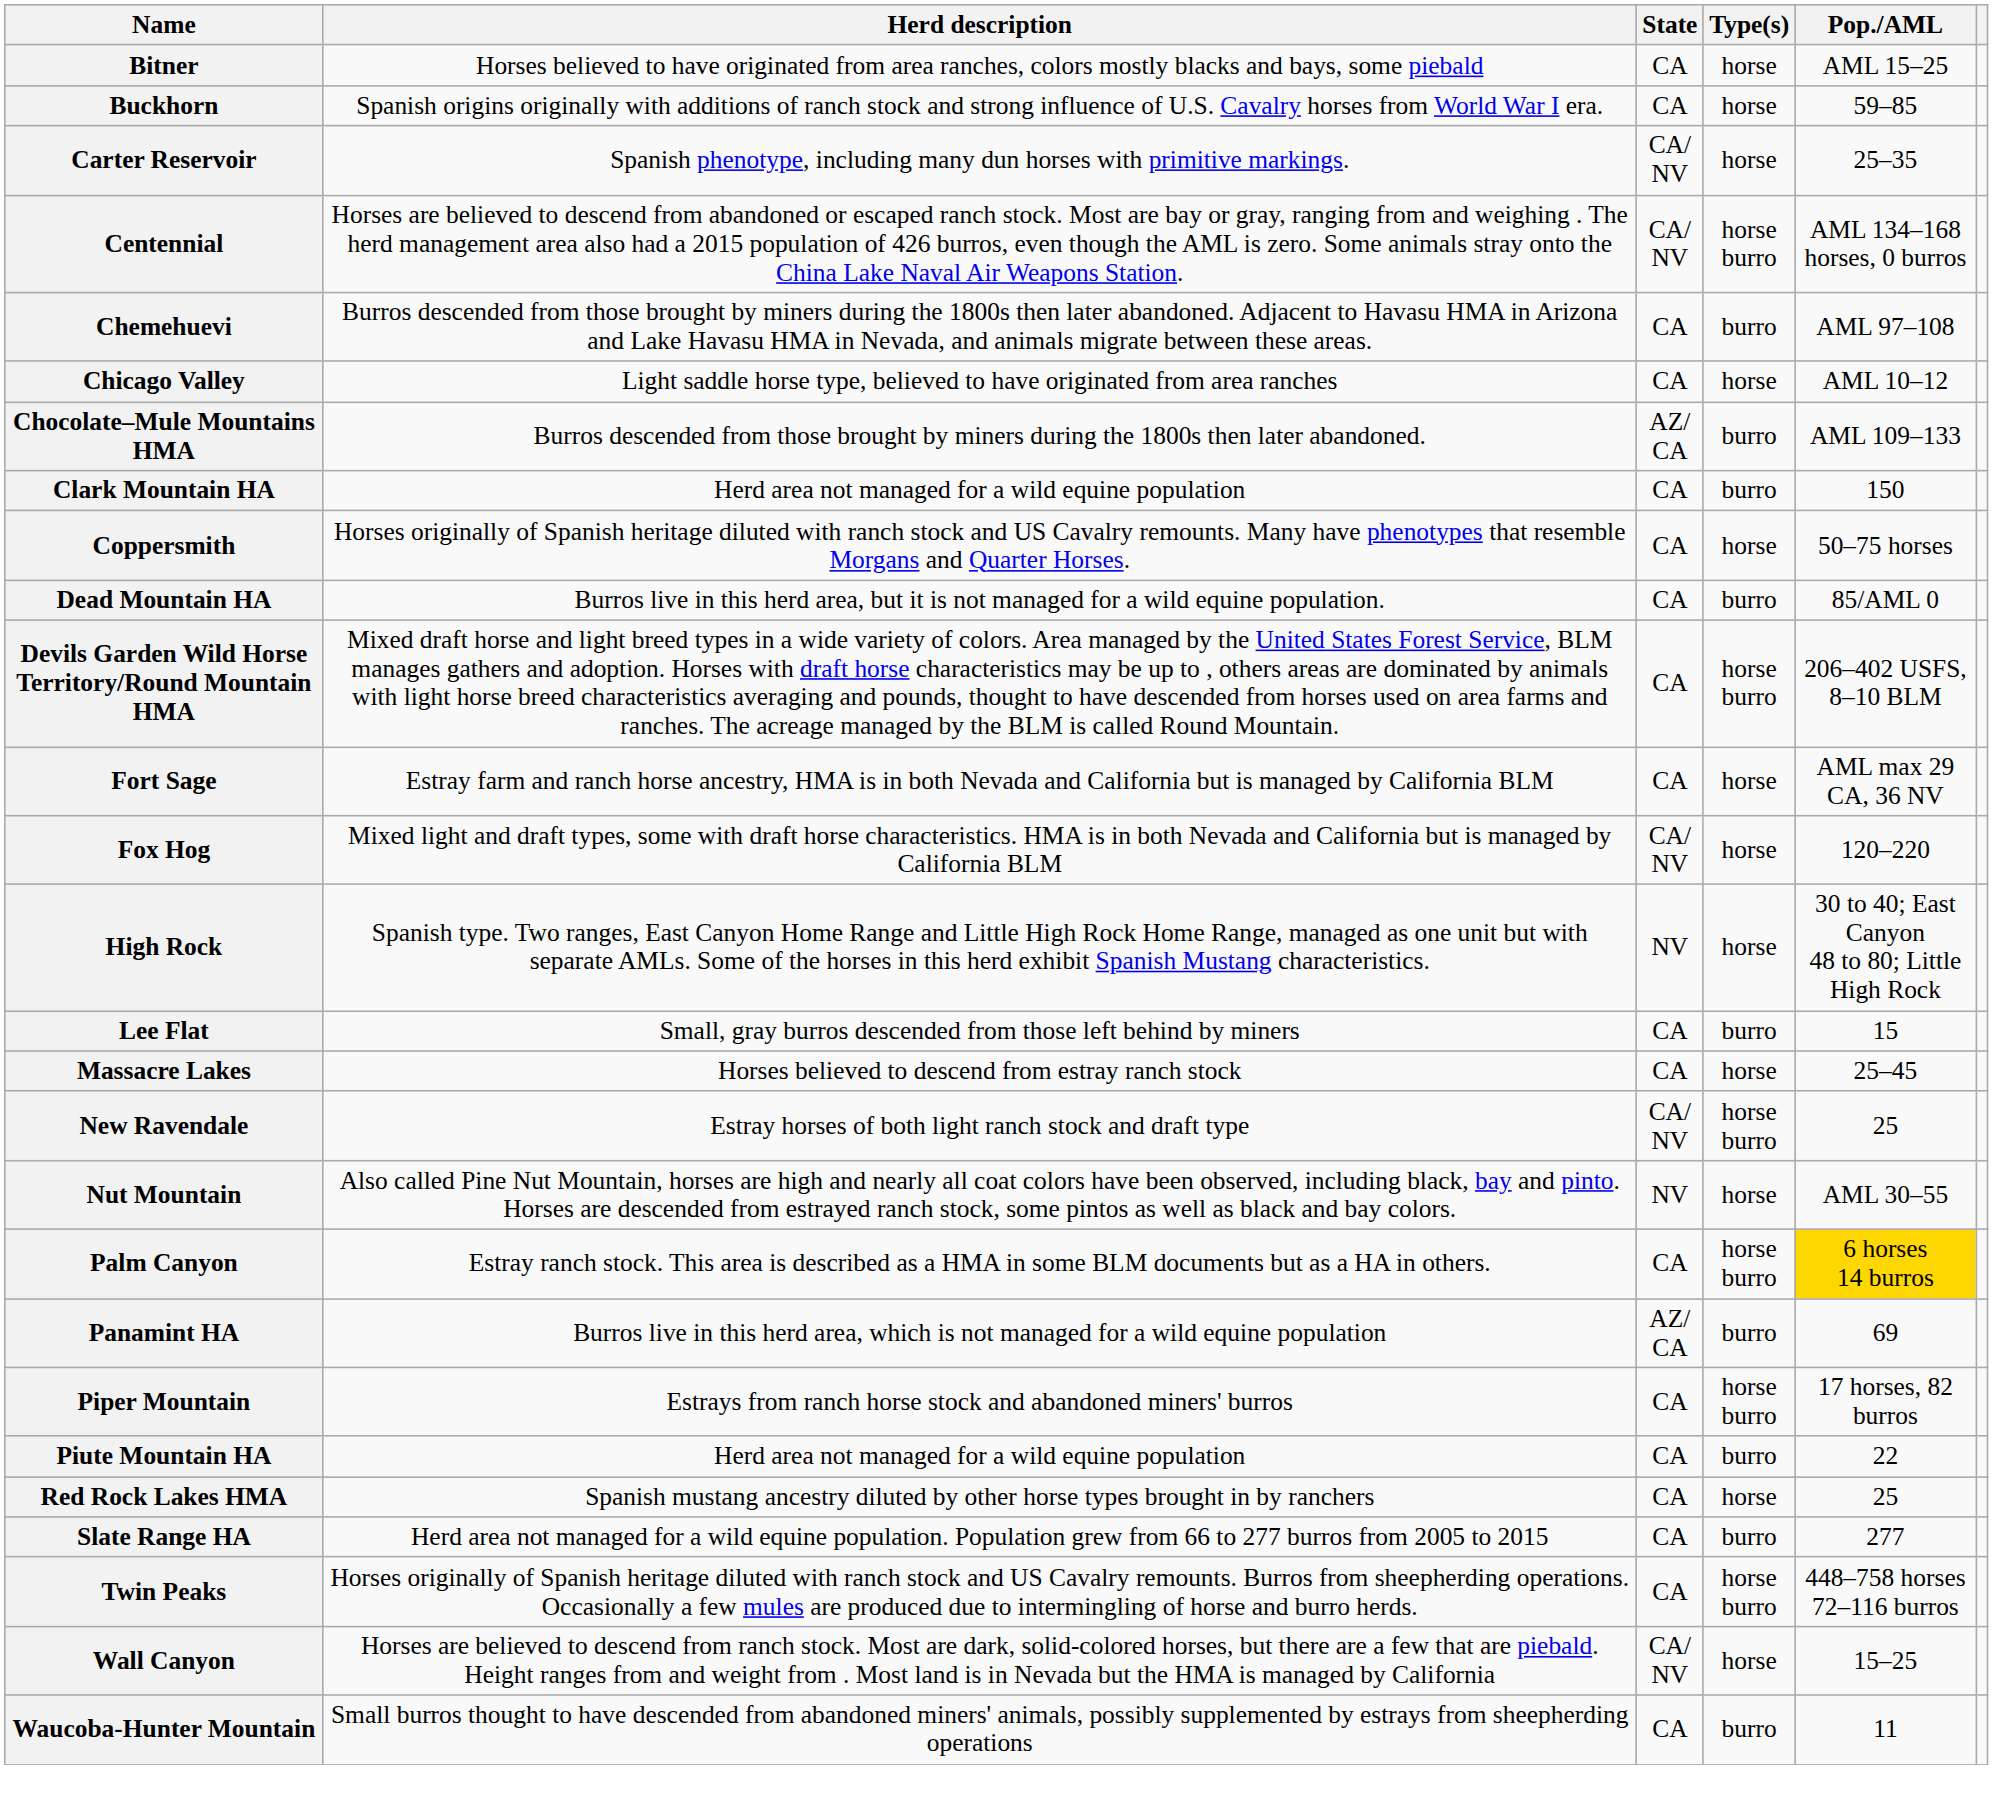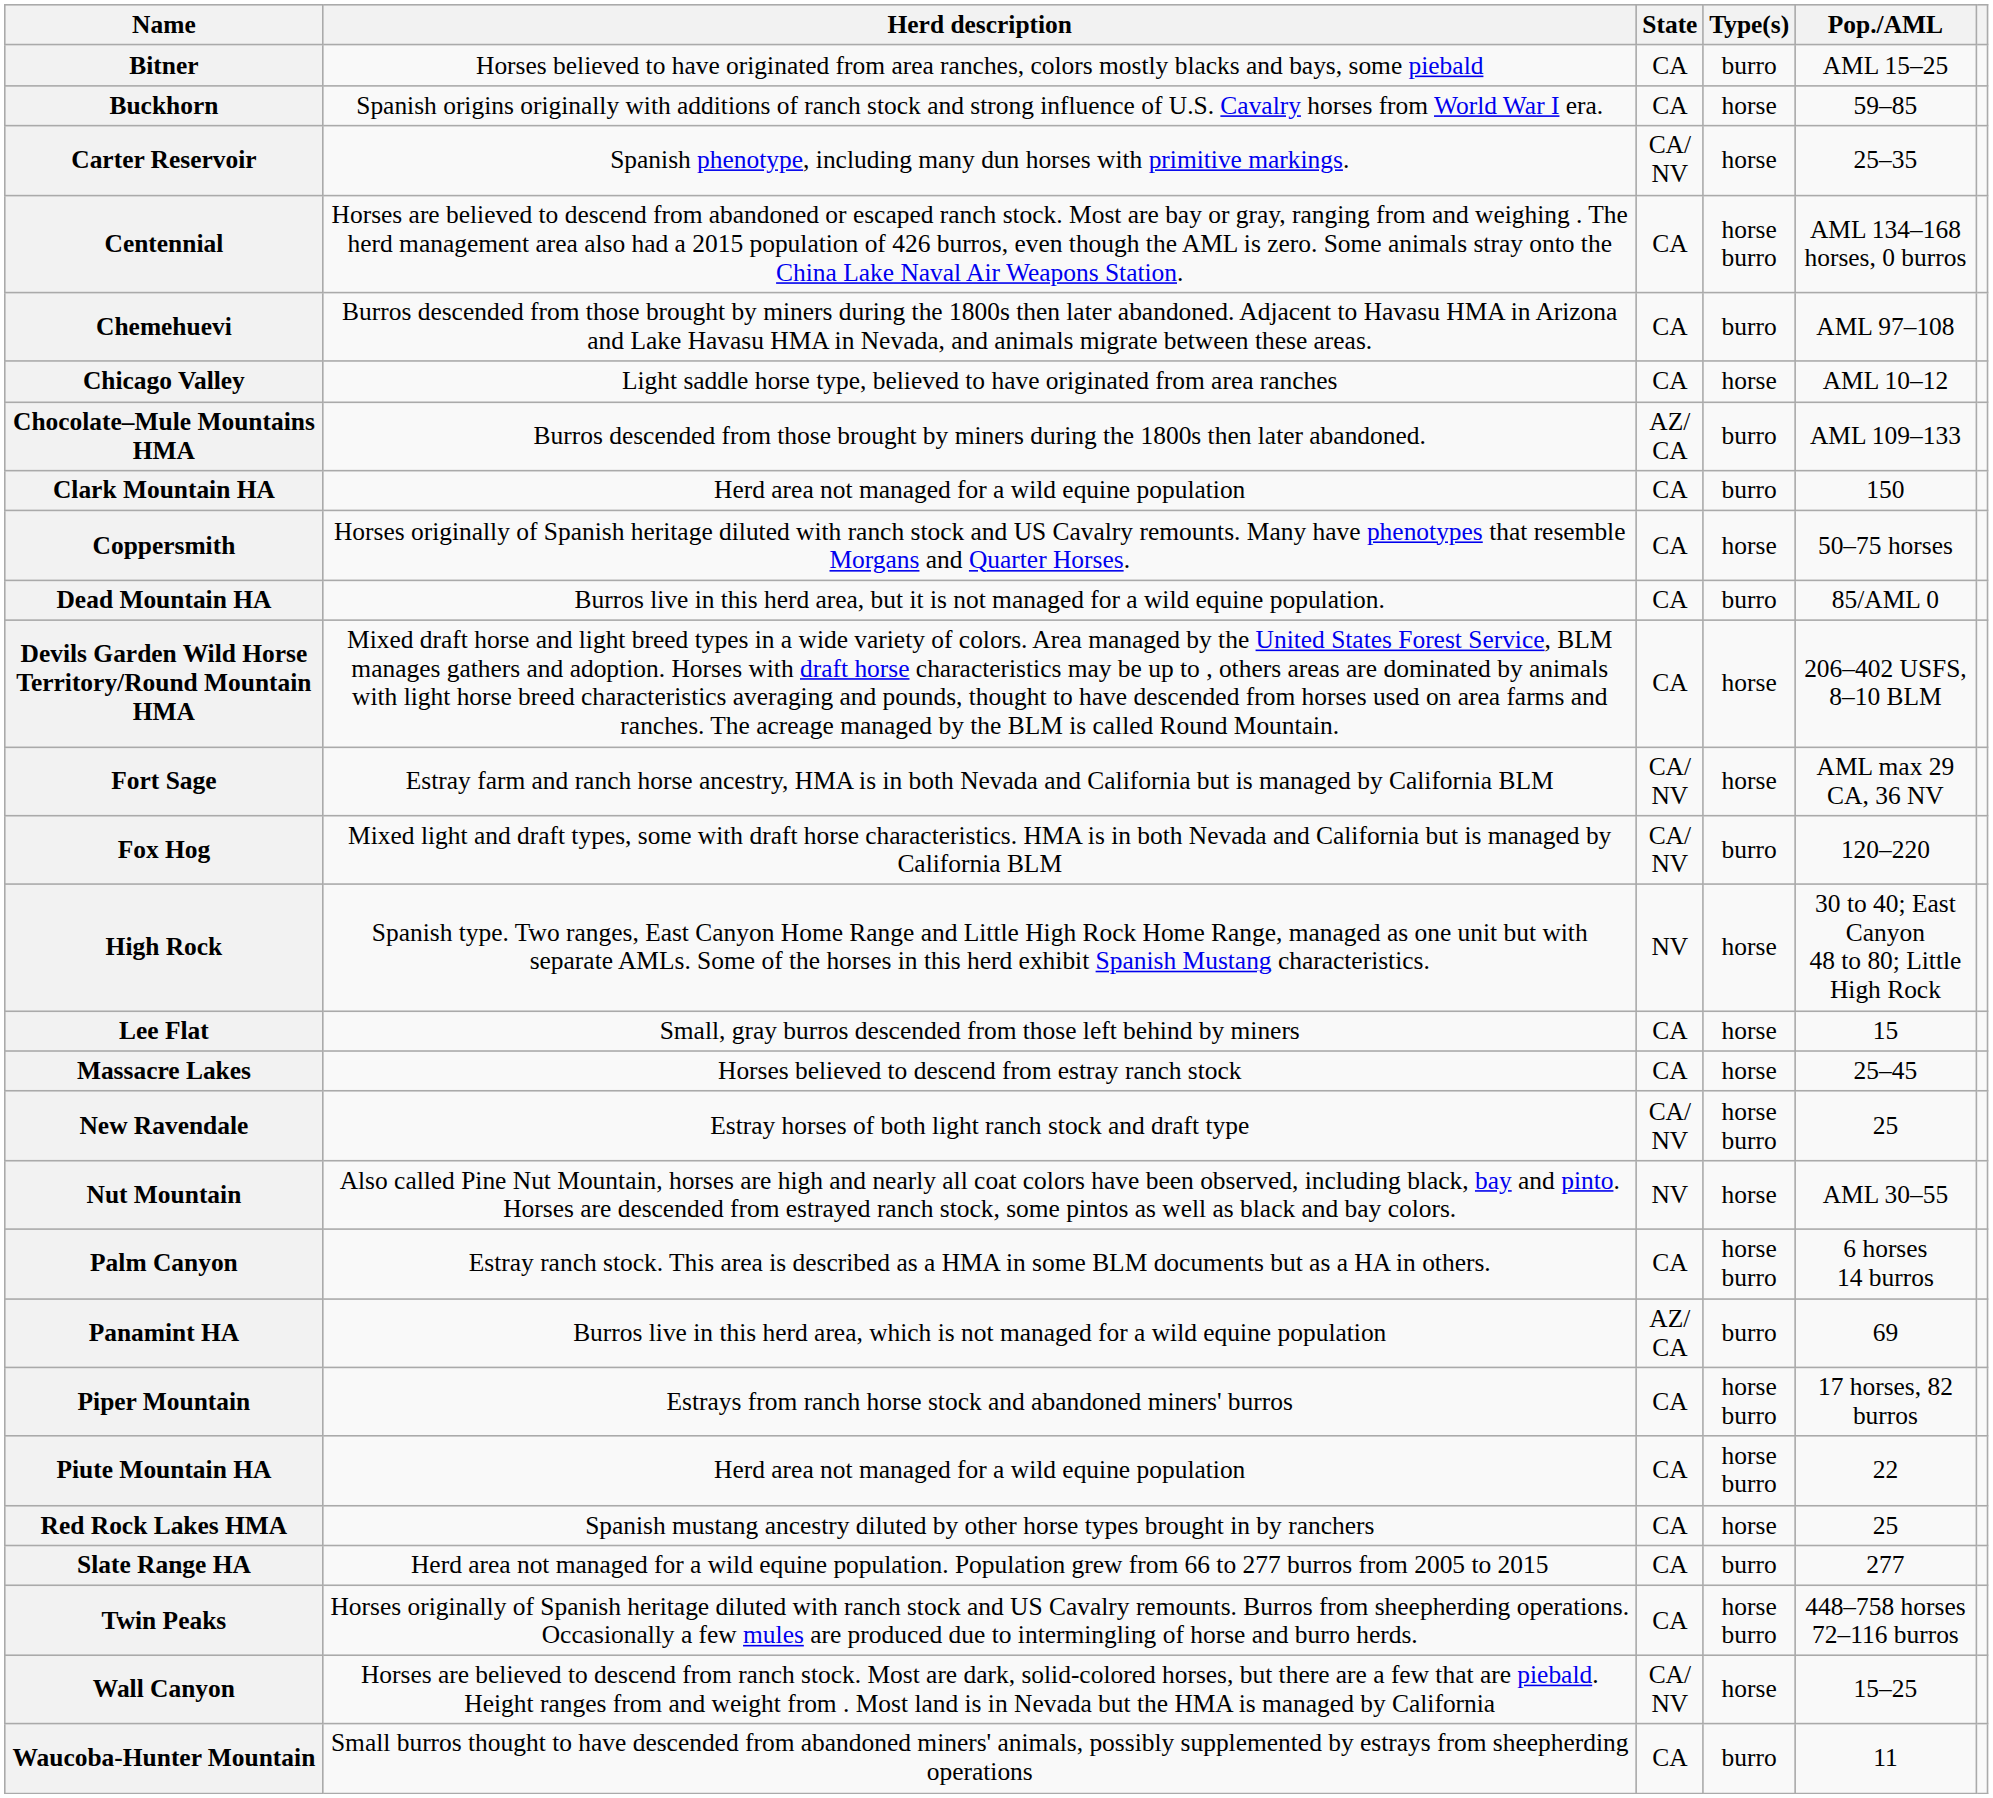(1749, 65) horse -> (1749, 65) burro
(1670, 243) CA/ NV -> (1670, 243) CA
(1749, 683) horse burro -> (1749, 683) horse
(1670, 780) CA -> (1670, 780) CA/ NV
(1749, 849) horse -> (1749, 849) burro
(1749, 1030) burro -> (1749, 1030) horse
(1885, 1263) gold background -> (1885, 1263) no background
(1749, 1456) burro -> (1749, 1470) horse burro
